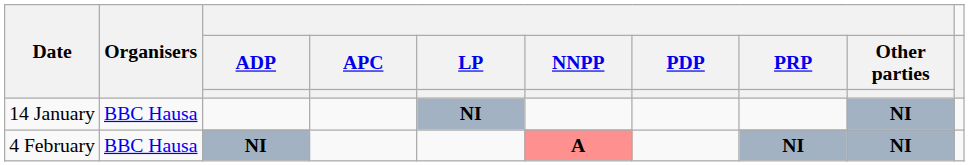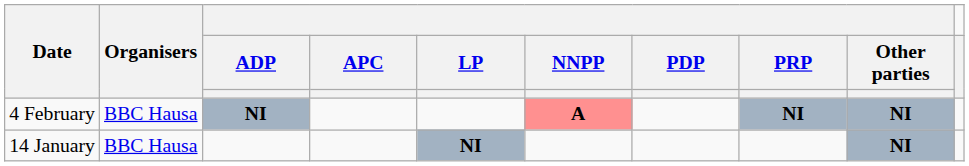rows swapped: (52, 113) <-> (52, 144)
